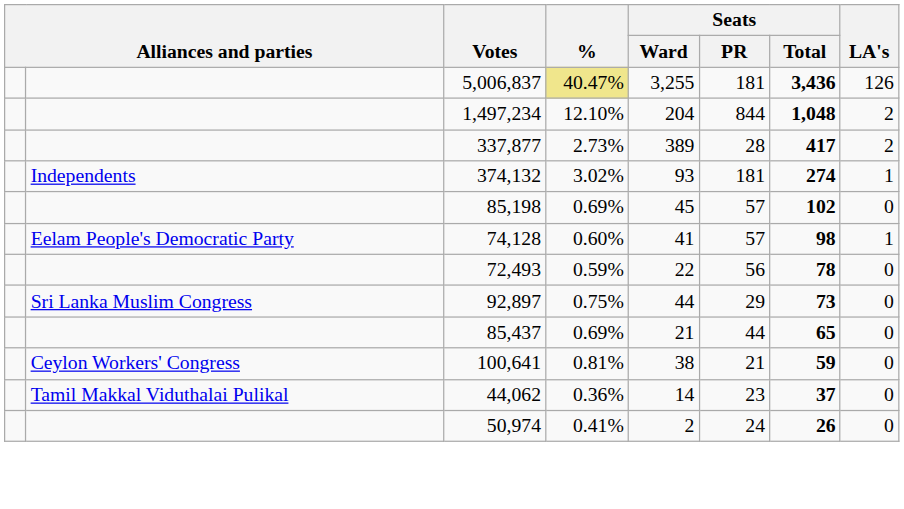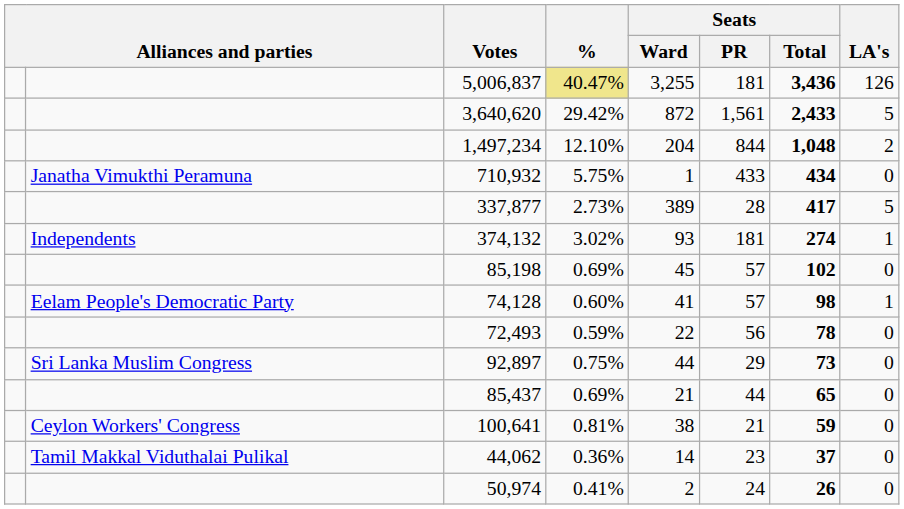+ row: (502, 113)
+ row: (509, 176)
(889, 144) 2 -> (889, 207) 5
